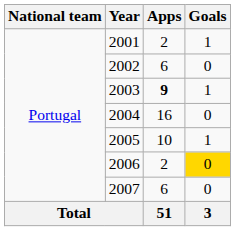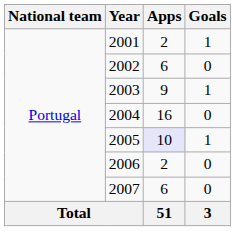(164, 90) bold -> (164, 90) normal
(164, 139) no background -> (164, 139) lavender background
(208, 164) gold background -> (208, 164) no background
